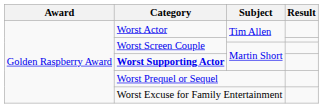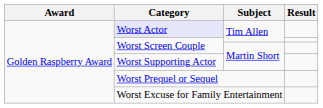(142, 29) no background -> (142, 29) lavender background
(171, 62) bold -> (166, 62) normal
